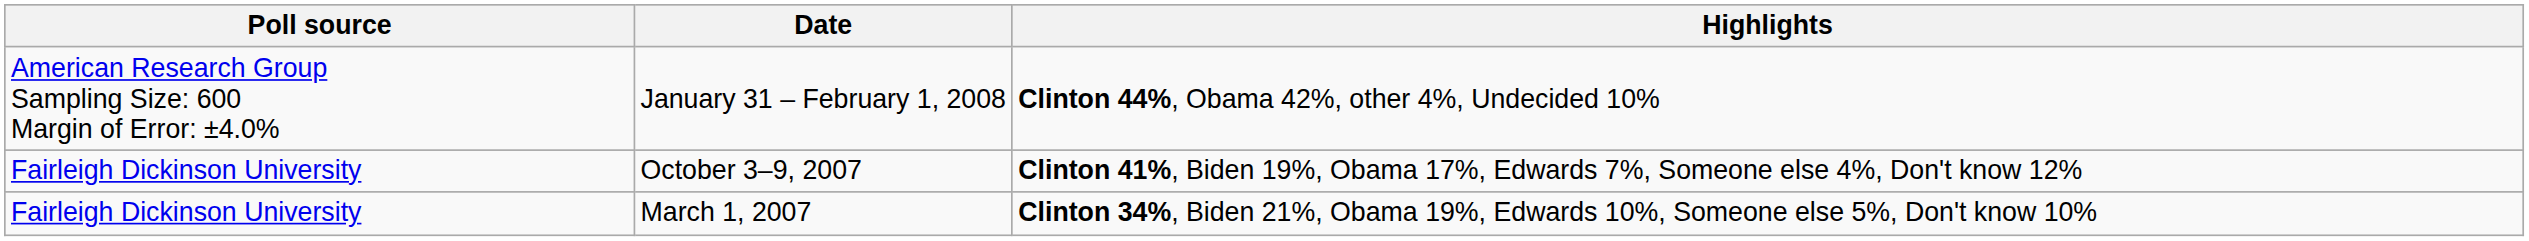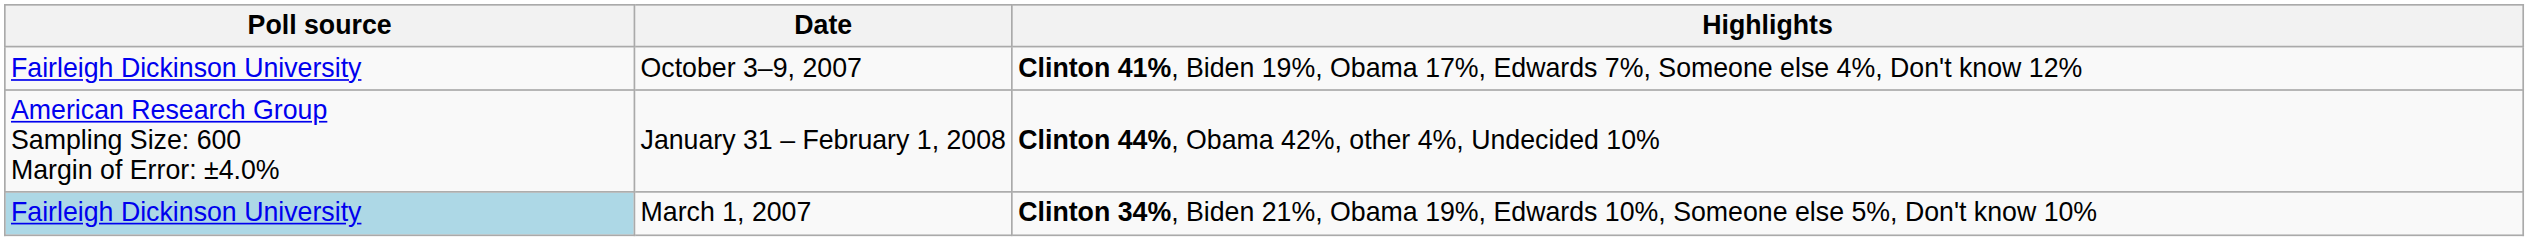rows swapped: (823, 98) <-> (751, 170)
(186, 212) no background -> (186, 212) lightblue background
